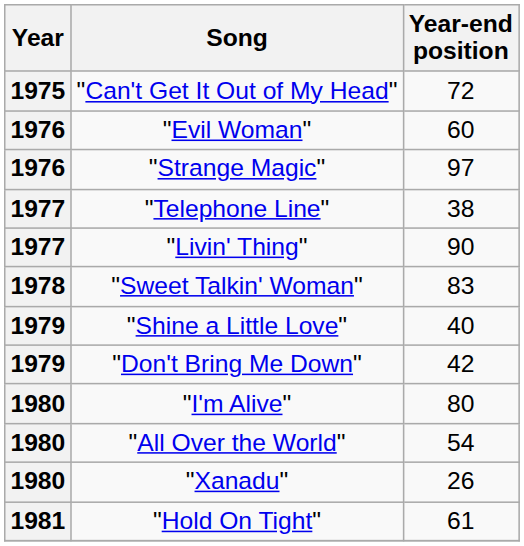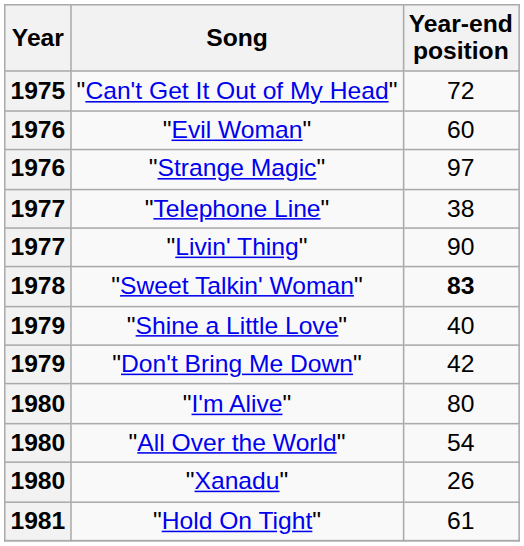(461, 286) normal -> (461, 286) bold
